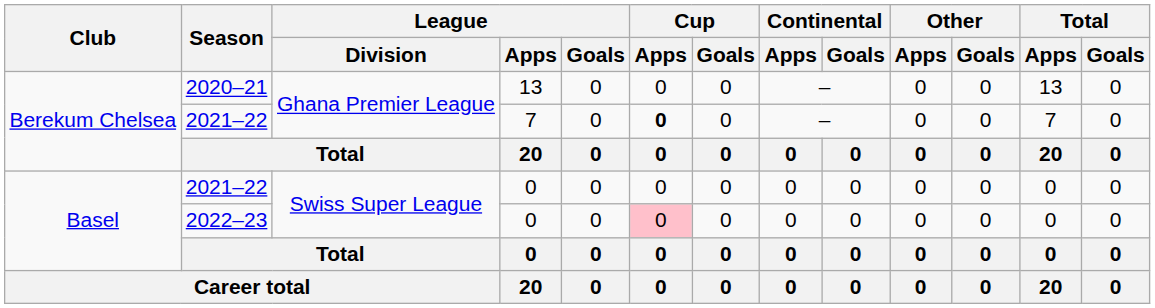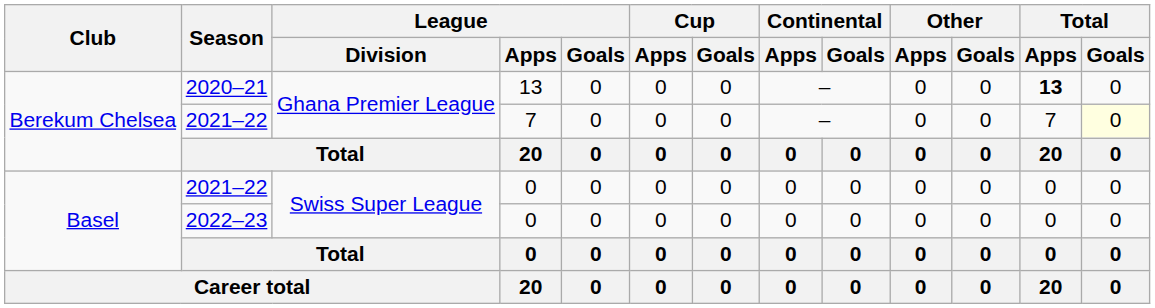(1051, 87) normal -> (1051, 87) bold
(661, 120) bold -> (661, 120) normal
(1116, 120) no background -> (1116, 120) lightyellow background
(661, 220) pink background -> (661, 220) no background
